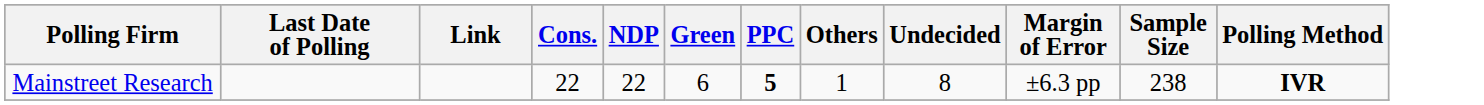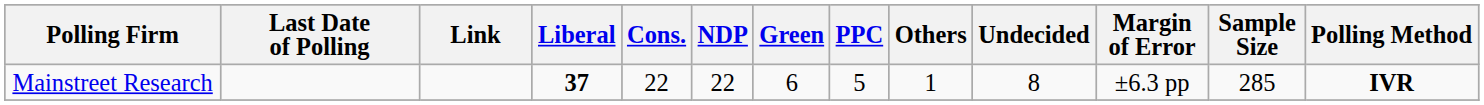+ column: (577, 35)
(770, 82) bold -> (859, 82) normal
(1168, 82) 238 -> (1257, 82) 285
